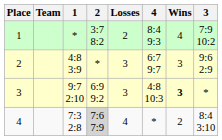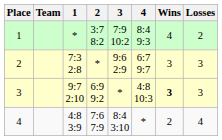columns swapped: (206, 12) <-> (125, 12)
(75, 64) 4:8 3:9 -> (75, 64) 7:3 2:8
(75, 121) 7:3 2:8 -> (75, 121) 4:8 3:9
(97, 121) lightgrey background -> (97, 121) no background
